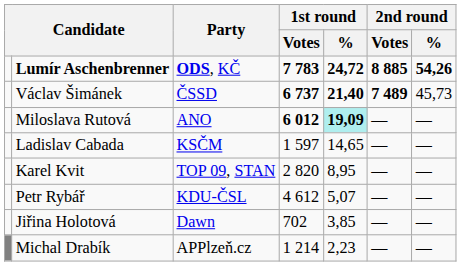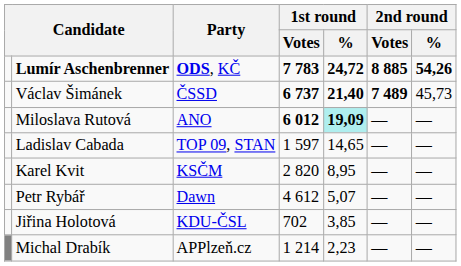(199, 145) KSČM -> (226, 145) TOP 09, STAN
(226, 171) TOP 09, STAN -> (199, 171) KSČM
(212, 196) KDU-ČSL -> (196, 196) Dawn
(196, 222) Dawn -> (212, 222) KDU-ČSL
